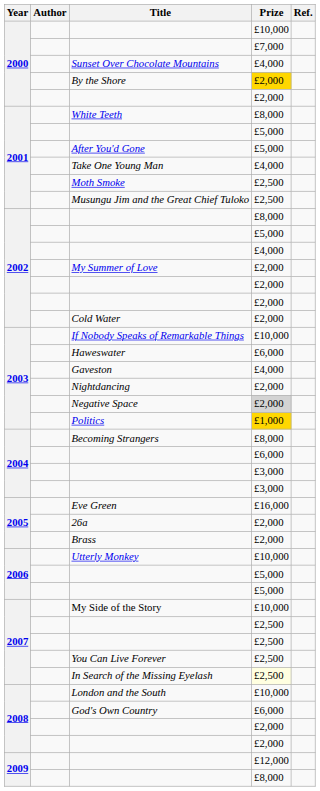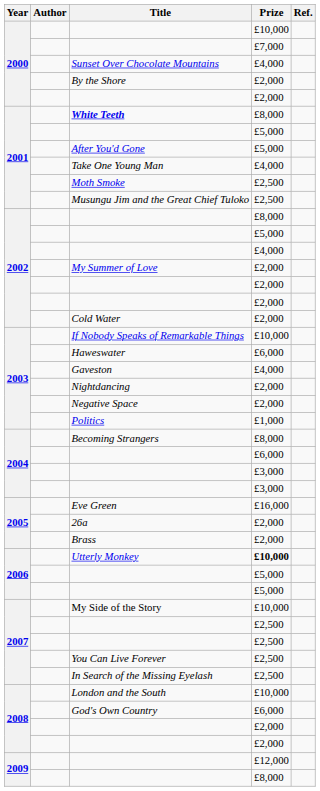(269, 81) gold background -> (269, 81) no background
(97, 115) normal -> (98, 115) bold
(269, 404) lightgrey background -> (269, 404) no background
(269, 421) gold background -> (269, 421) no background
(272, 557) normal -> (272, 557) bold
(269, 676) lightyellow background -> (269, 676) no background
